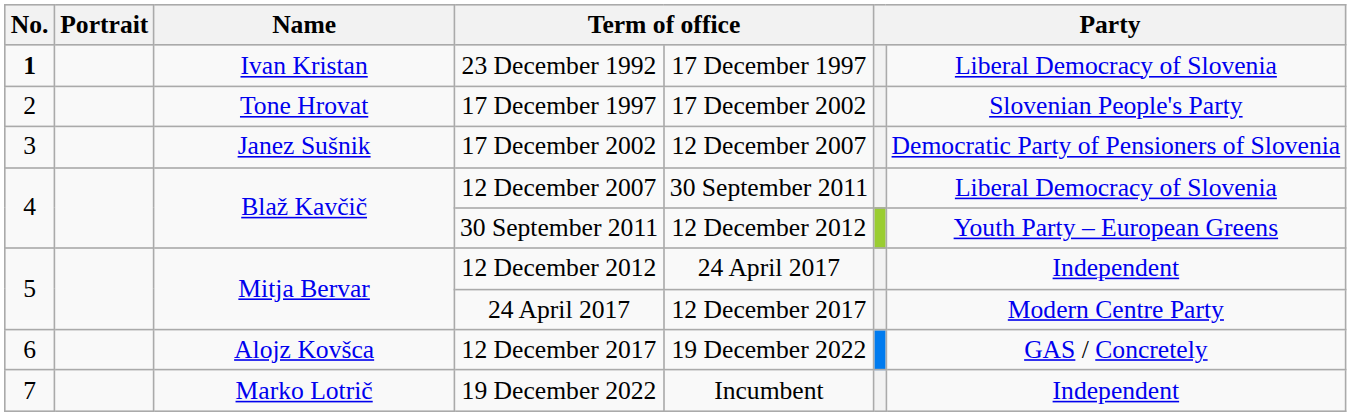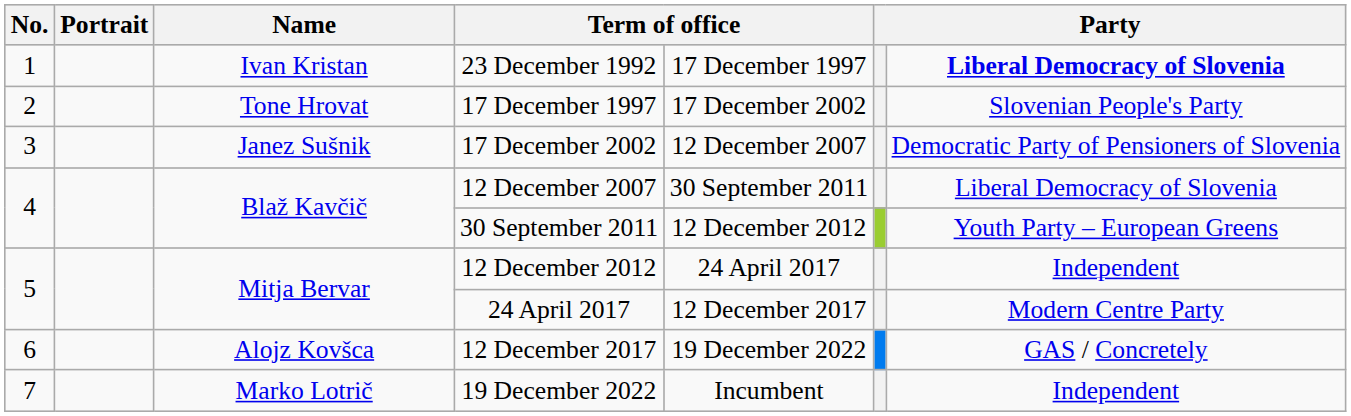(30, 65) bold -> (30, 65) normal
(1116, 65) normal -> (1116, 65) bold
